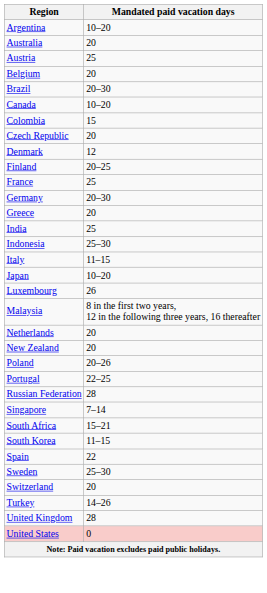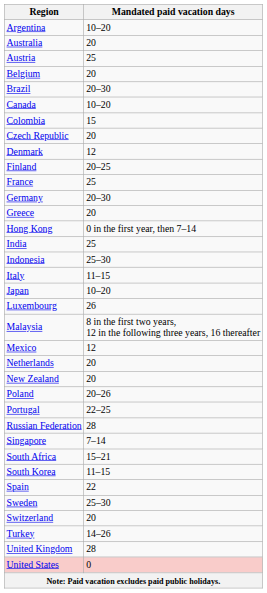+ row: (29, 228)
+ row: (21, 348)
